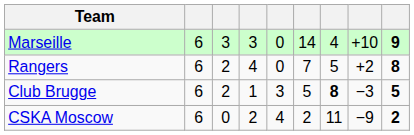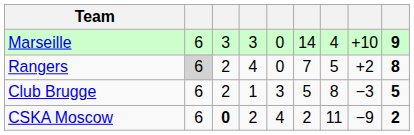(199, 67) no background -> (199, 67) lightgrey background
(334, 92) bold -> (334, 92) normal
(226, 117) normal -> (226, 117) bold
